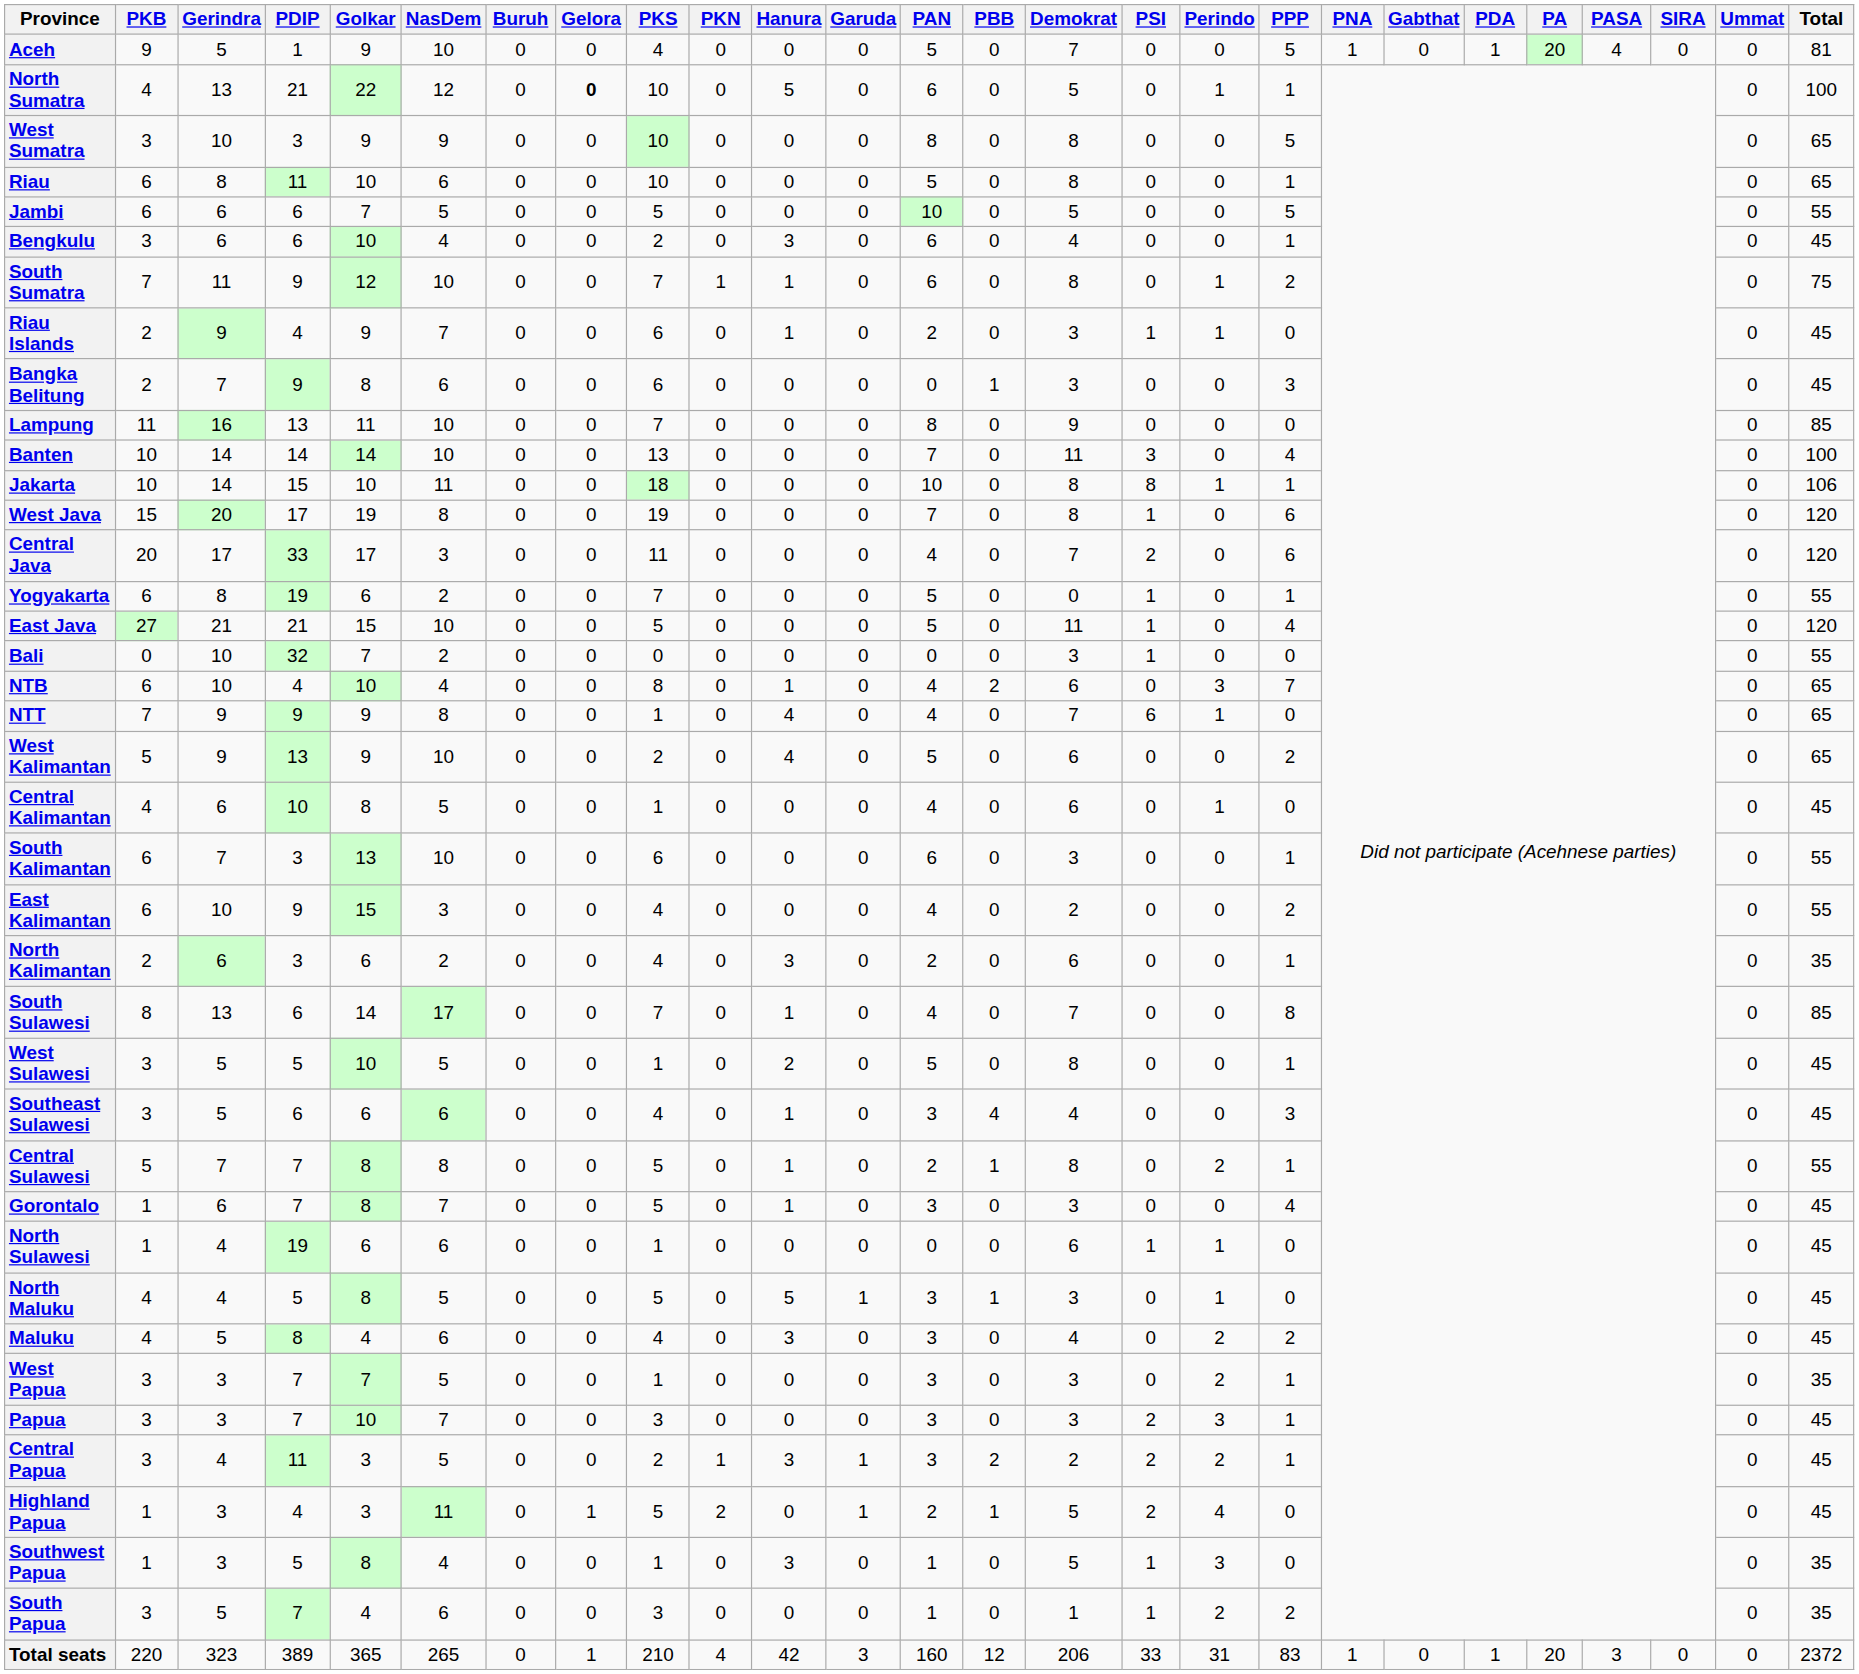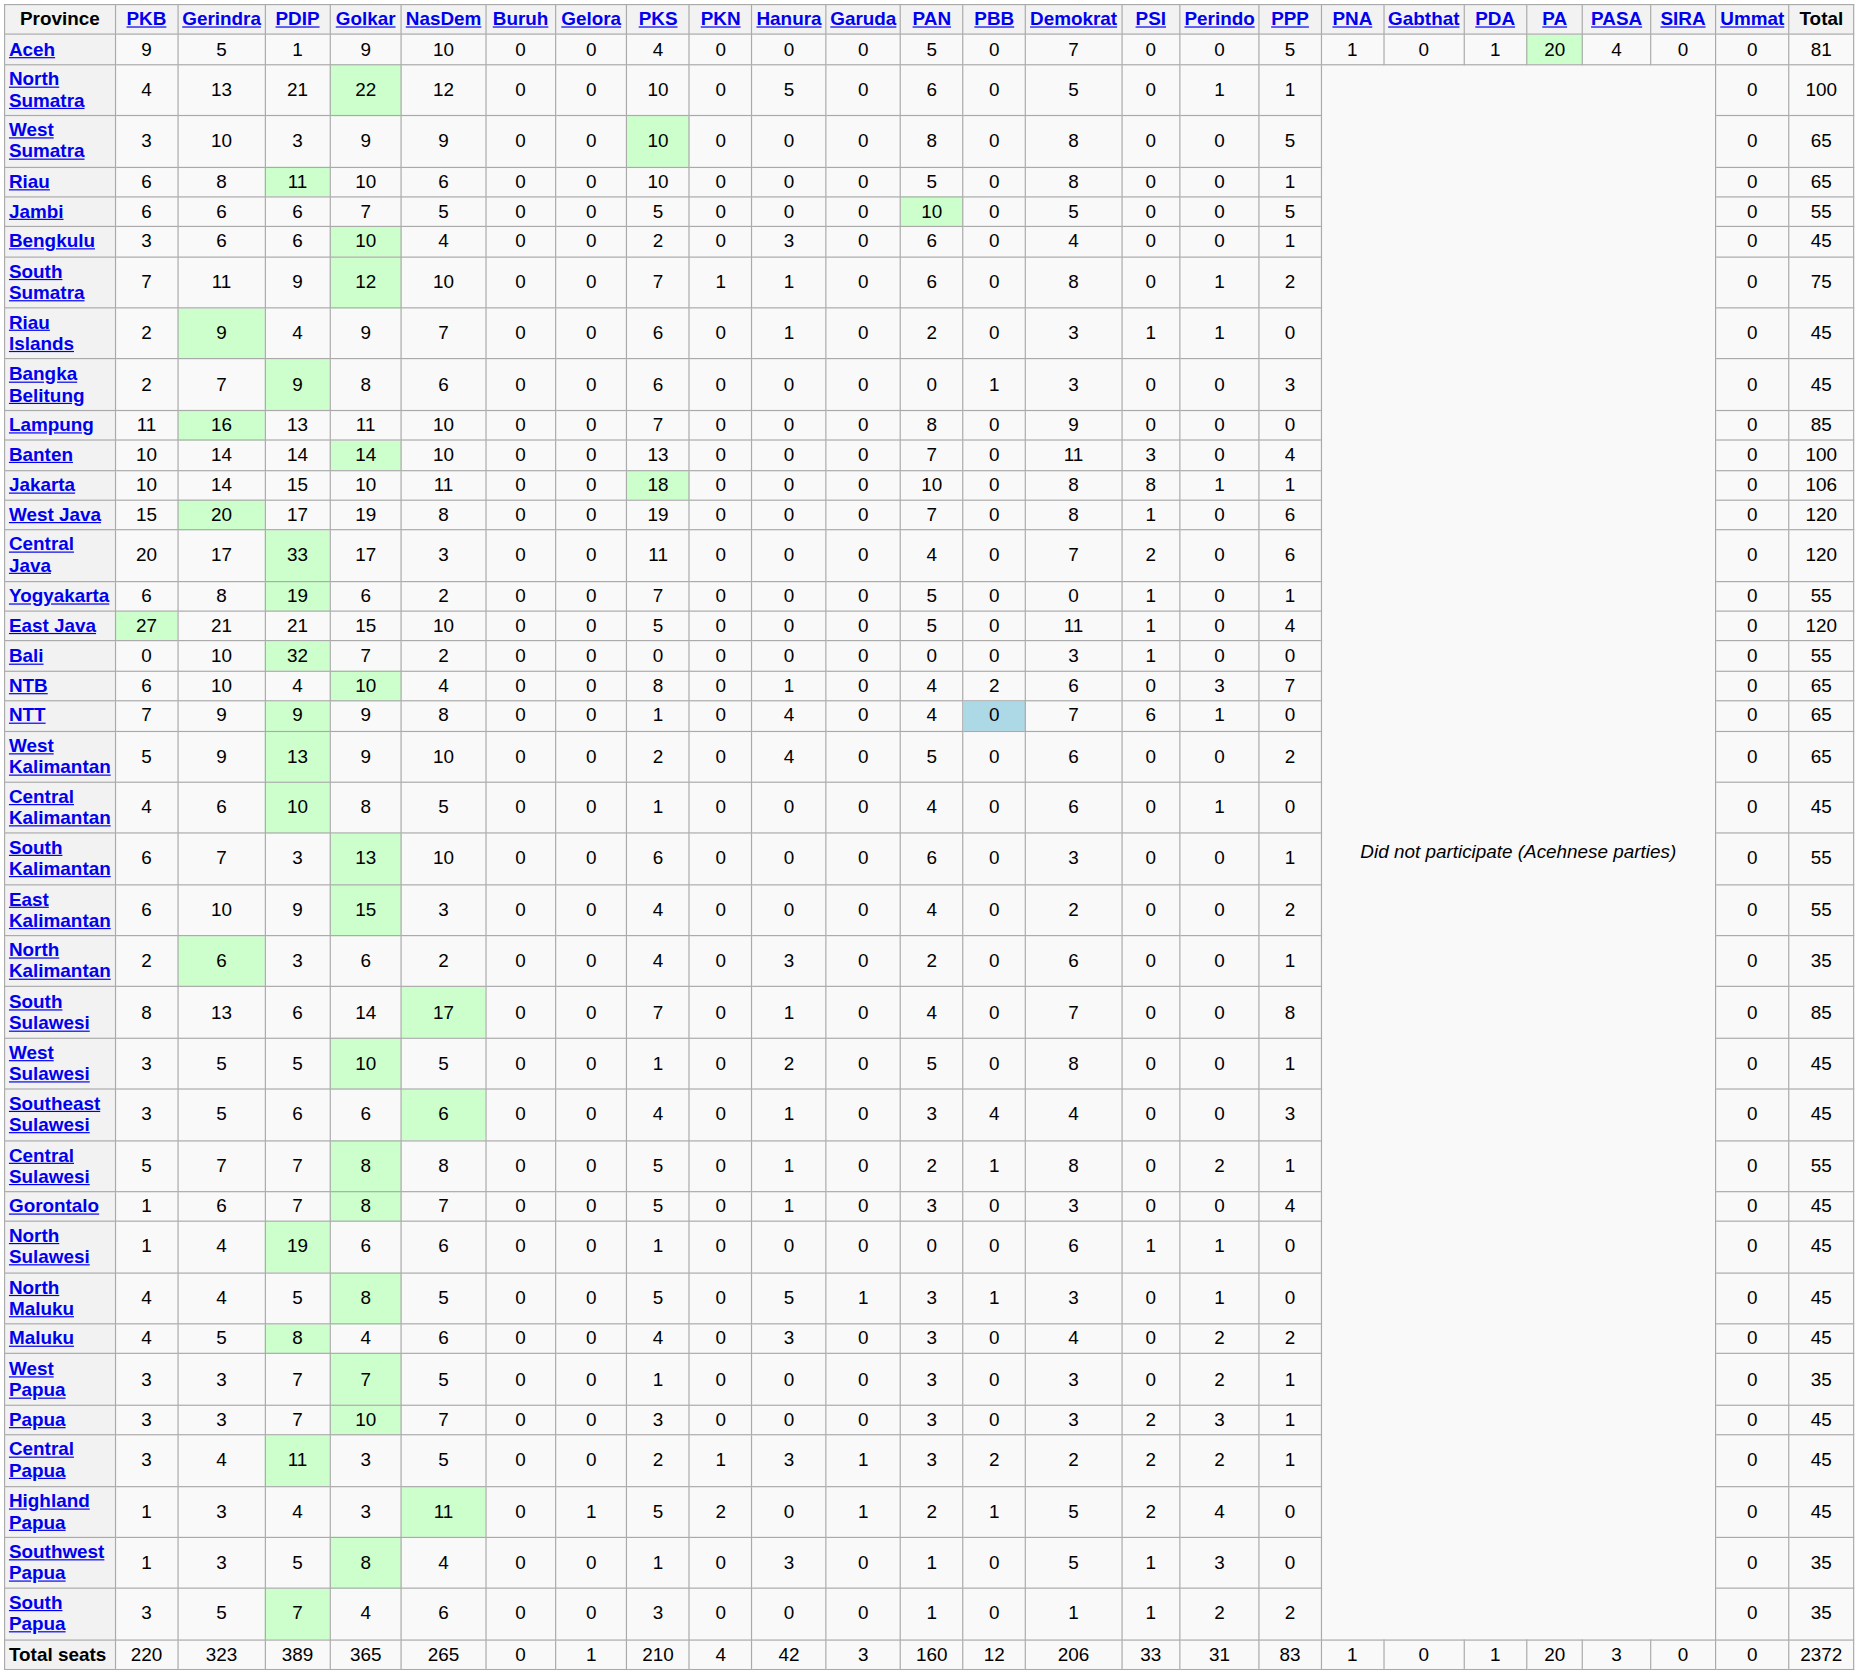(591, 89) bold -> (591, 89) normal
(994, 715) no background -> (994, 715) lightblue background
